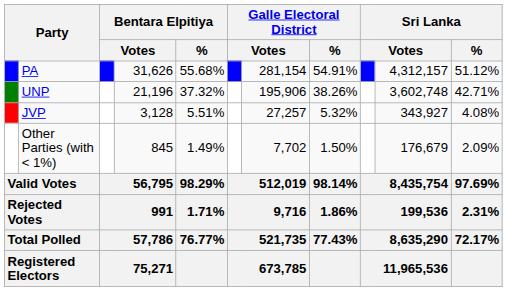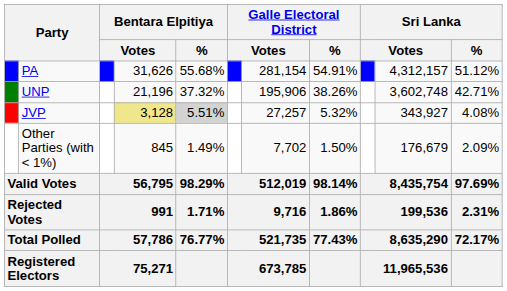(157, 112) no background -> (157, 112) khaki background
(206, 112) no background -> (206, 112) lightgrey background
